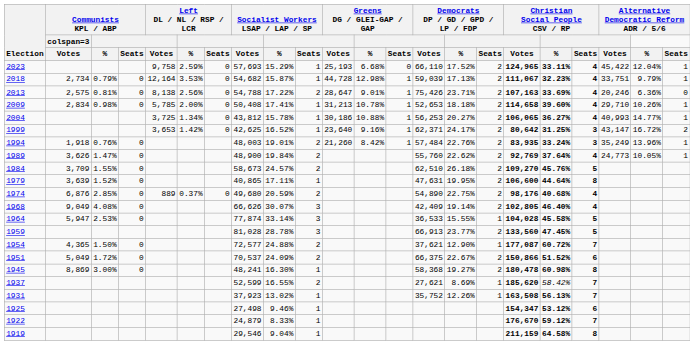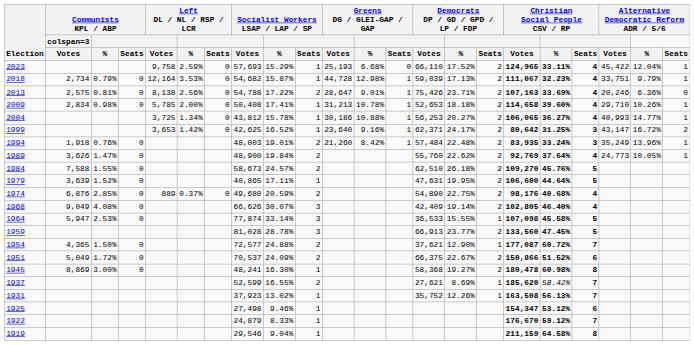(461, 143) 22.76% -> (461, 143) 22.48%
(78, 168) 3,709 -> (78, 168) 7,588
(595, 181) 8 -> (595, 181) 5
(522, 219) 104,028 -> (522, 219) 107,098
